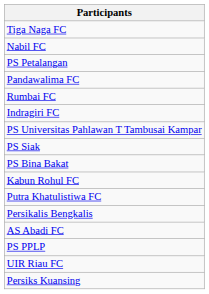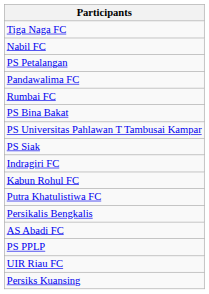(33, 113) Indragiri FC -> (38, 113) PS Bina Bakat
(38, 163) PS Bina Bakat -> (33, 163) Indragiri FC
